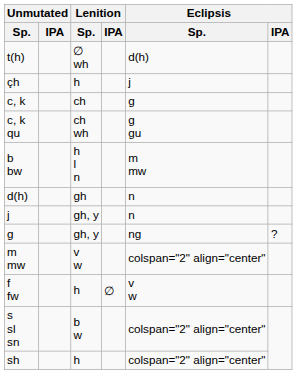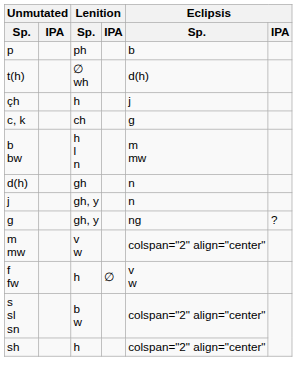+ row: (10, 50)
- row: (16, 126)
